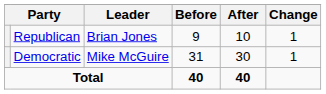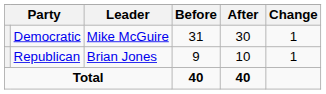rows swapped: (47, 57) <-> (47, 36)
